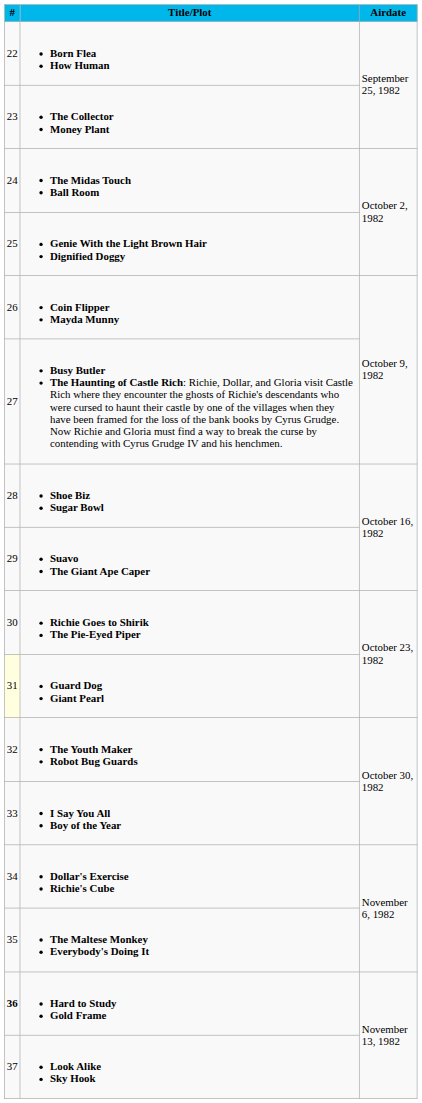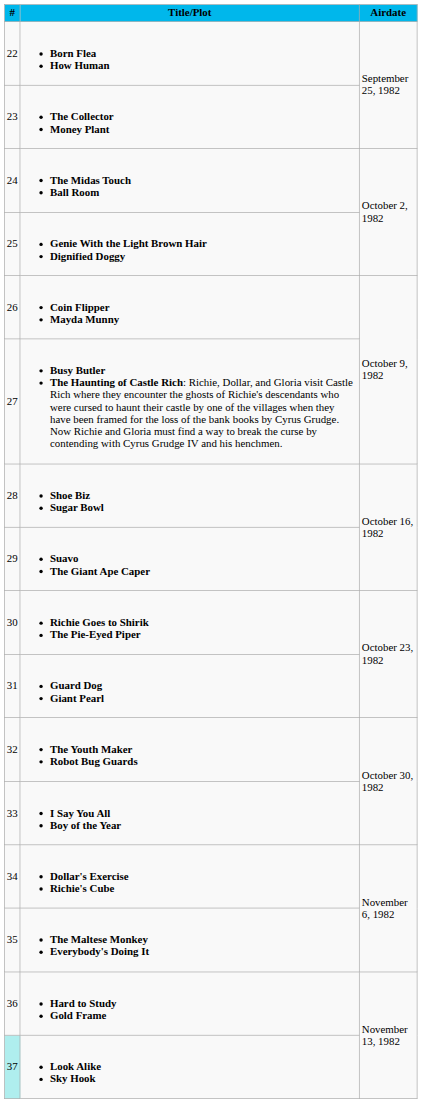(12, 686) lightyellow background -> (12, 686) no background
(12, 1003) bold -> (12, 1003) normal
(12, 1067) no background -> (12, 1067) paleturquoise background
